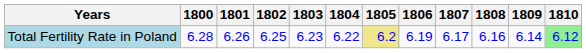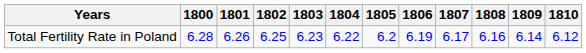(92, 36) lightblue background -> (92, 36) no background
(387, 36) khaki background -> (387, 36) no background
(565, 36) lightgreen background -> (565, 36) no background
